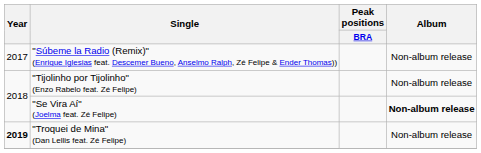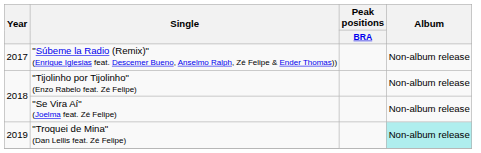(432, 109) bold -> (429, 109) normal
(17, 135) bold -> (17, 135) normal
(432, 135) no background -> (429, 135) paleturquoise background
